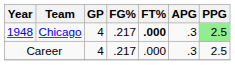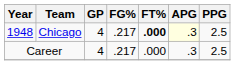(192, 32) no background -> (192, 32) lightyellow background
(219, 32) lightgreen background -> (219, 32) no background
